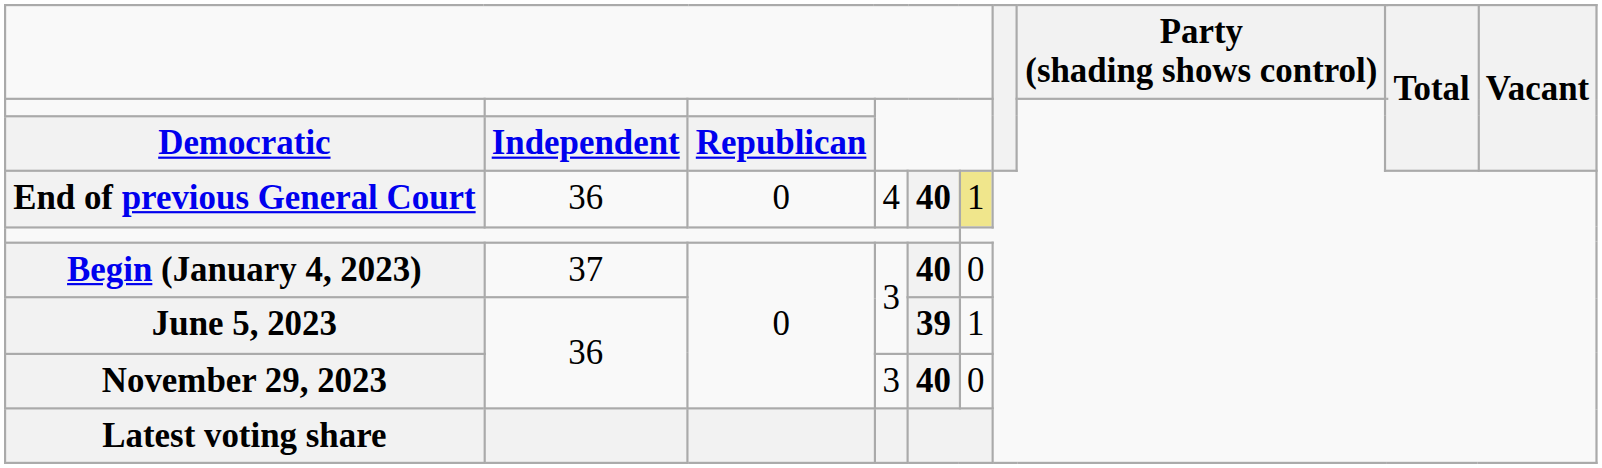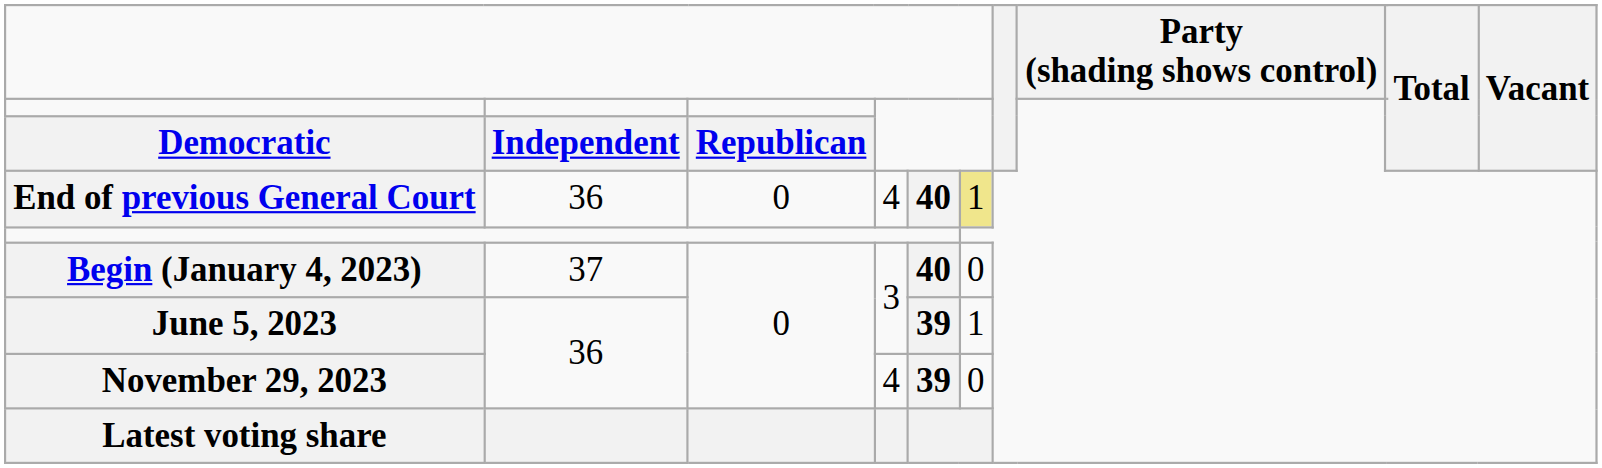(891, 380) 3 -> (891, 380) 4
(933, 380) 40 -> (933, 380) 39
